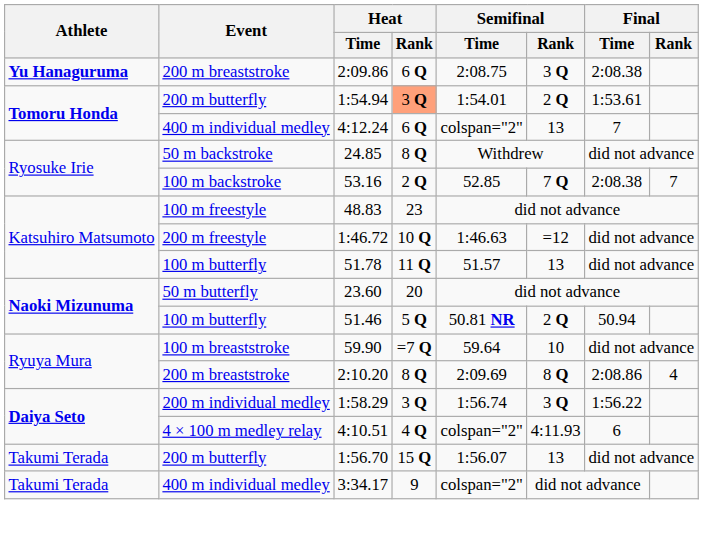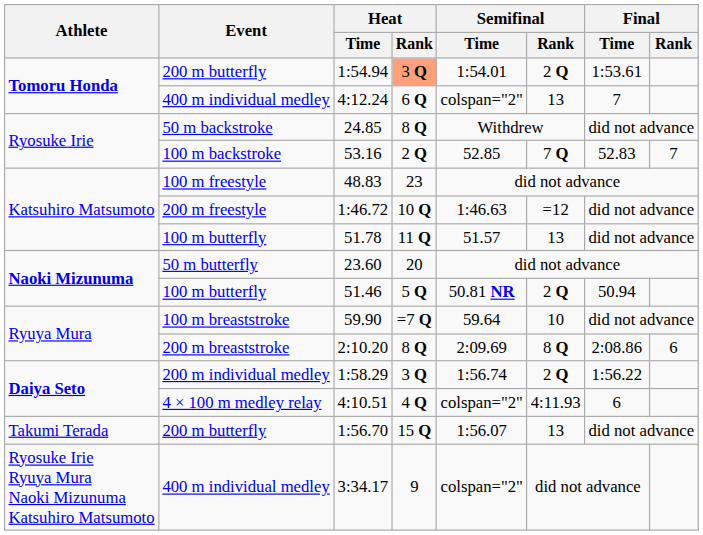- row: (363, 72)
(617, 182) 2:08.38 -> (617, 154) 52.83
(674, 375) 4 -> (674, 347) 6
(556, 402) 3 Q -> (556, 375) 2 Q
(58, 485) Takumi Terada -> (82, 487) Ryosuke Irie Ryuya Mura Naoki Mizunuma Katsuhiro Matsumoto
